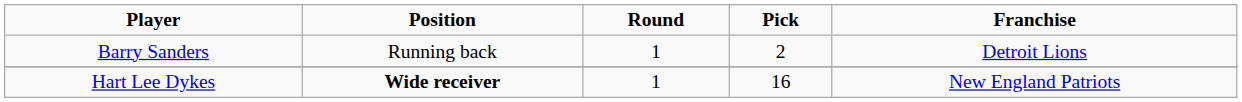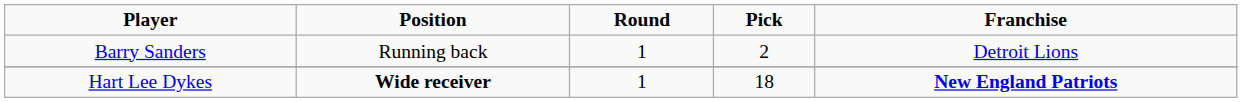(781, 81) 16 -> (764, 81) 18
(1035, 81) normal -> (1026, 81) bold
